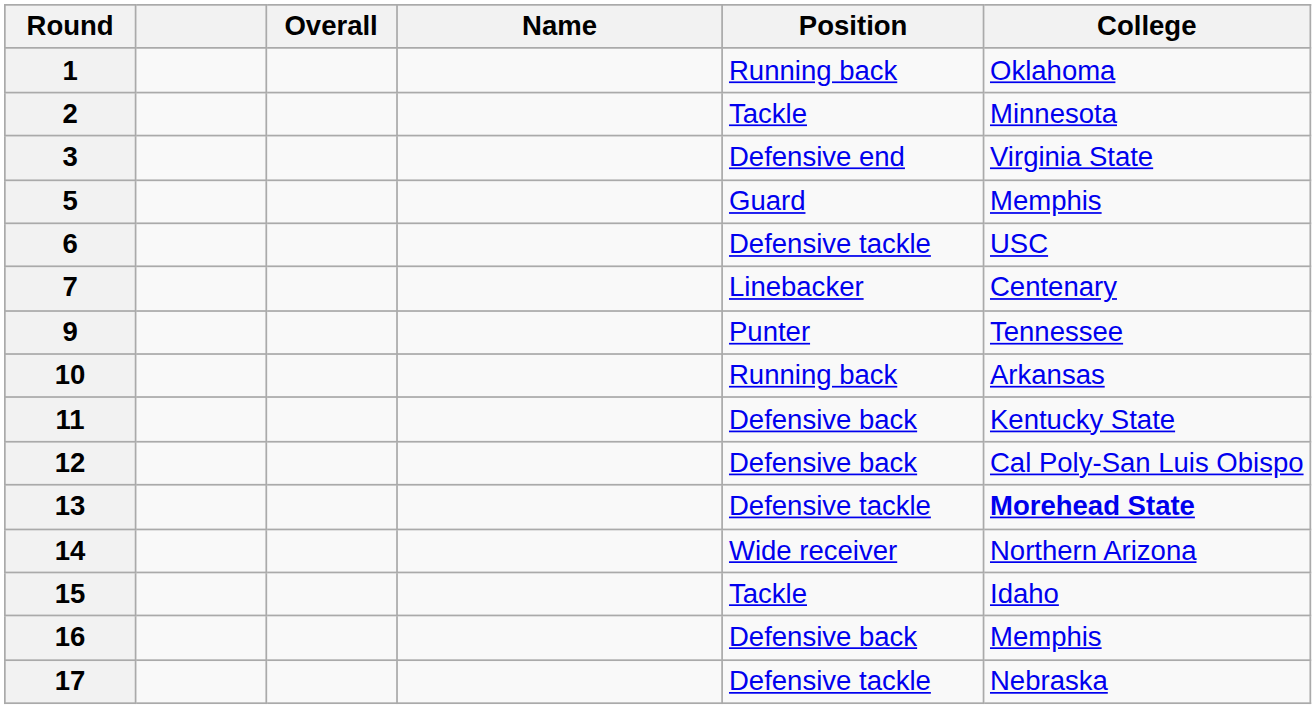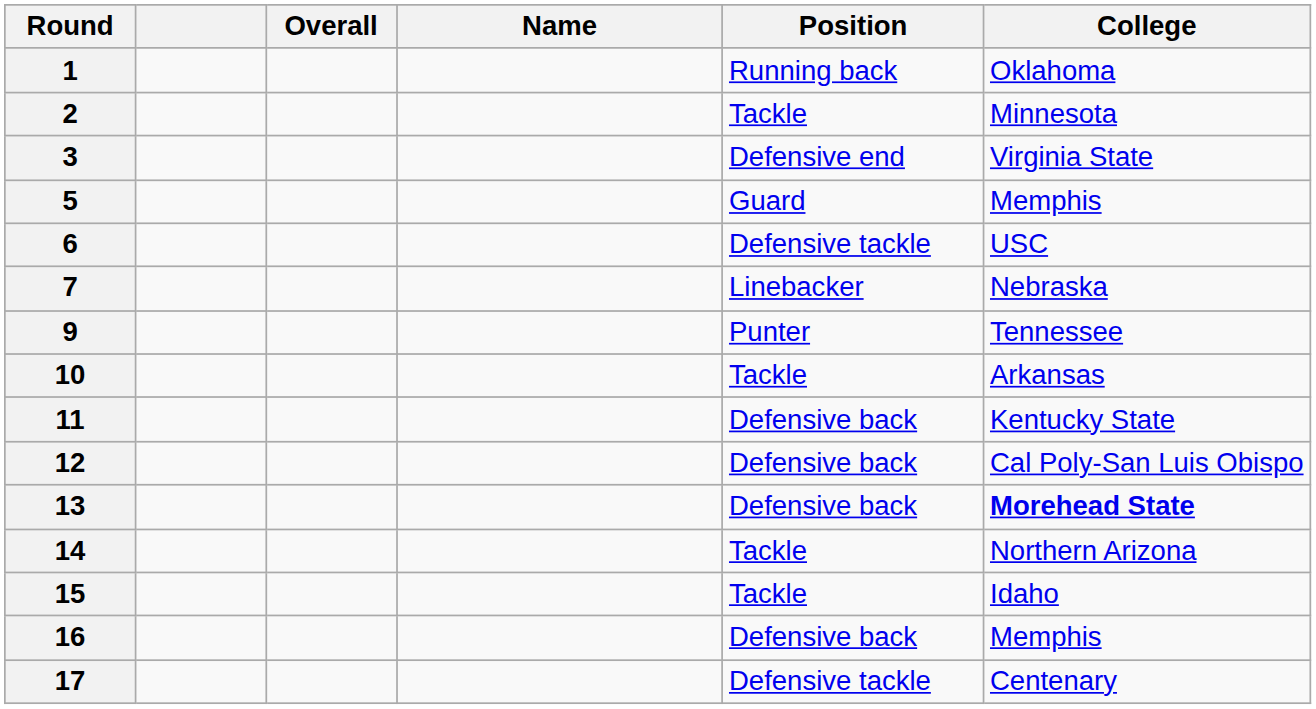(1053, 288) Centenary -> (1049, 288) Nebraska
(813, 375) Running back -> (768, 375) Tackle
(830, 506) Defensive tackle -> (823, 506) Defensive back
(813, 550) Wide receiver -> (768, 550) Tackle
(1049, 680) Nebraska -> (1053, 680) Centenary
